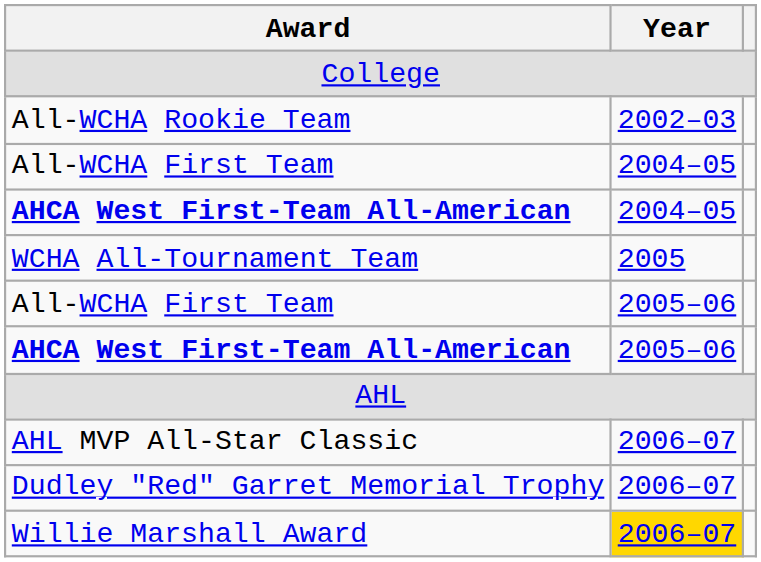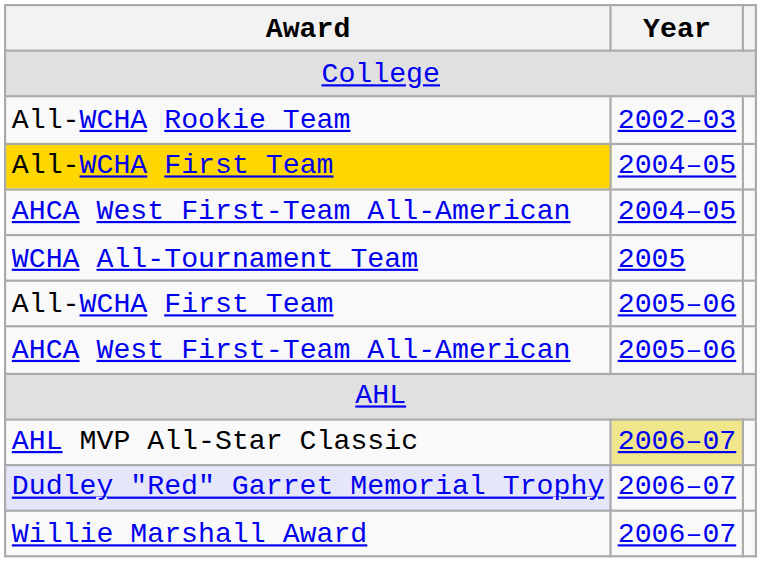(173, 166) no background -> (173, 166) gold background
(291, 212) bold -> (291, 212) normal
(291, 350) bold -> (291, 350) normal
(677, 442) no background -> (677, 442) khaki background
(308, 488) no background -> (308, 488) lavender background
(677, 534) gold background -> (677, 534) no background
